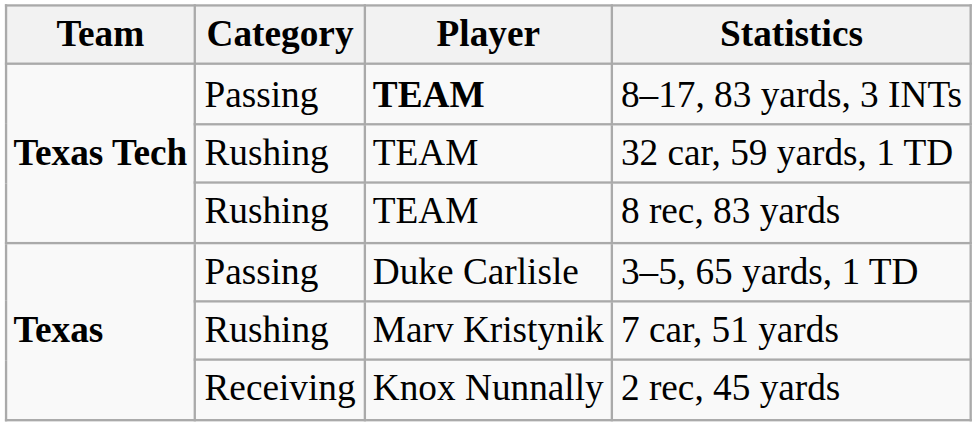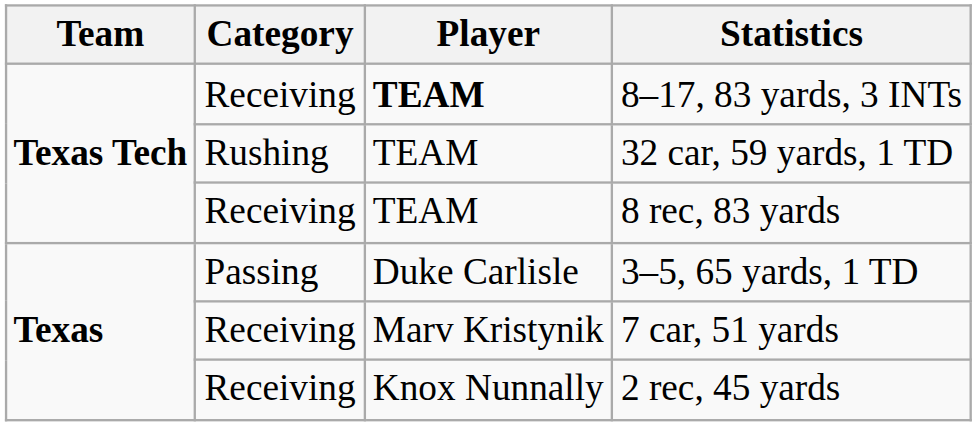(261, 93) Passing -> (280, 93) Receiving
(267, 211) Rushing -> (280, 211) Receiving
(267, 329) Rushing -> (280, 329) Receiving
